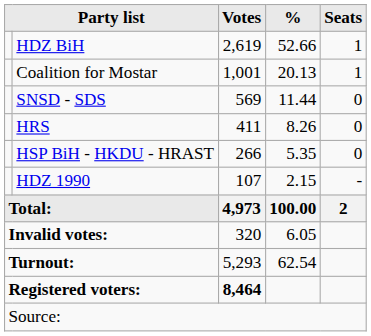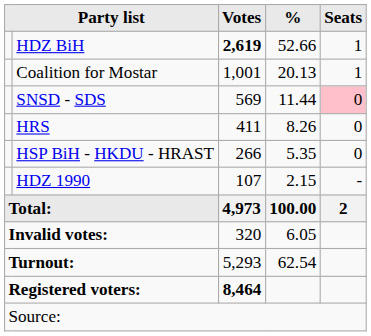(242, 45) normal -> (242, 45) bold
(358, 99) no background -> (358, 99) pink background
